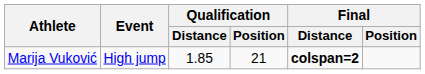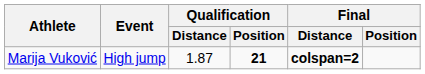(199, 58) 1.85 -> (199, 58) 1.87
(259, 58) normal -> (259, 58) bold
